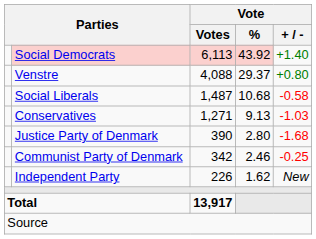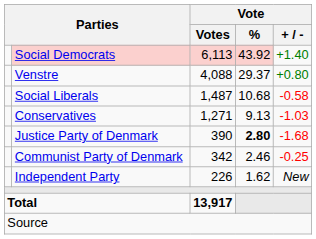(258, 136) normal -> (258, 136) bold
